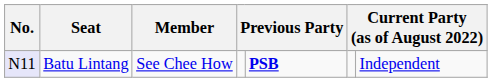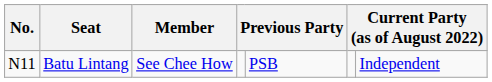(22, 64) lavender background -> (22, 64) no background
(264, 64) bold -> (263, 64) normal
